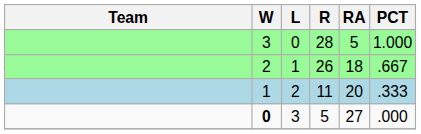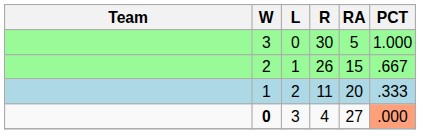(325, 42) 28 -> (325, 42) 30
(354, 67) 18 -> (354, 67) 15
(325, 117) 5 -> (325, 117) 4
(393, 117) no background -> (393, 117) lightsalmon background
